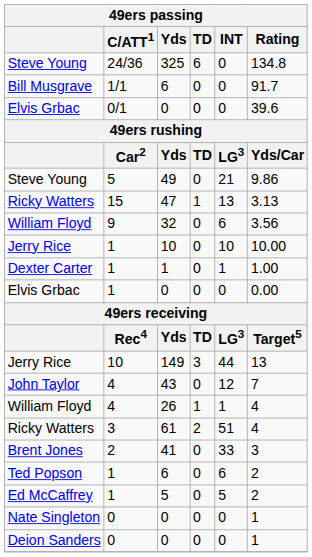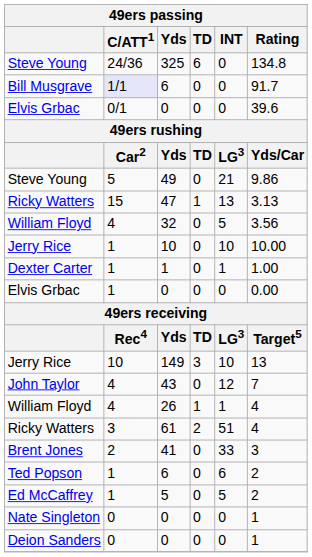(117, 86) no background -> (117, 86) lavender background
(111, 224) 9 -> (111, 224) 4
(222, 224) 6 -> (222, 224) 5
(226, 362) 44 -> (226, 362) 10
